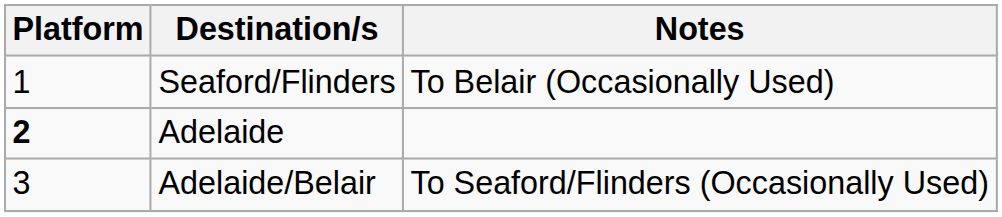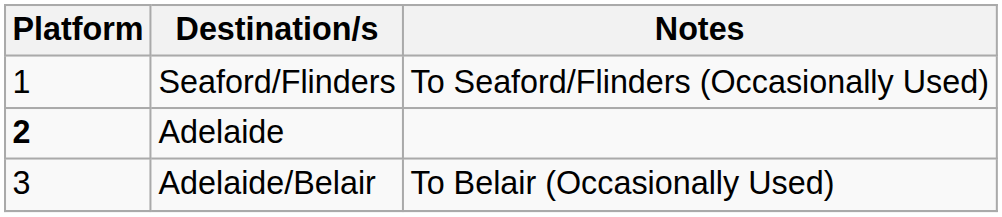(622, 81) To Belair (Occasionally Used) -> (700, 81) To Seaford/Flinders (Occasionally Used)
(700, 183) To Seaford/Flinders (Occasionally Used) -> (622, 183) To Belair (Occasionally Used)
